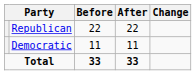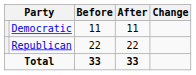rows swapped: (42, 29) <-> (42, 45)
